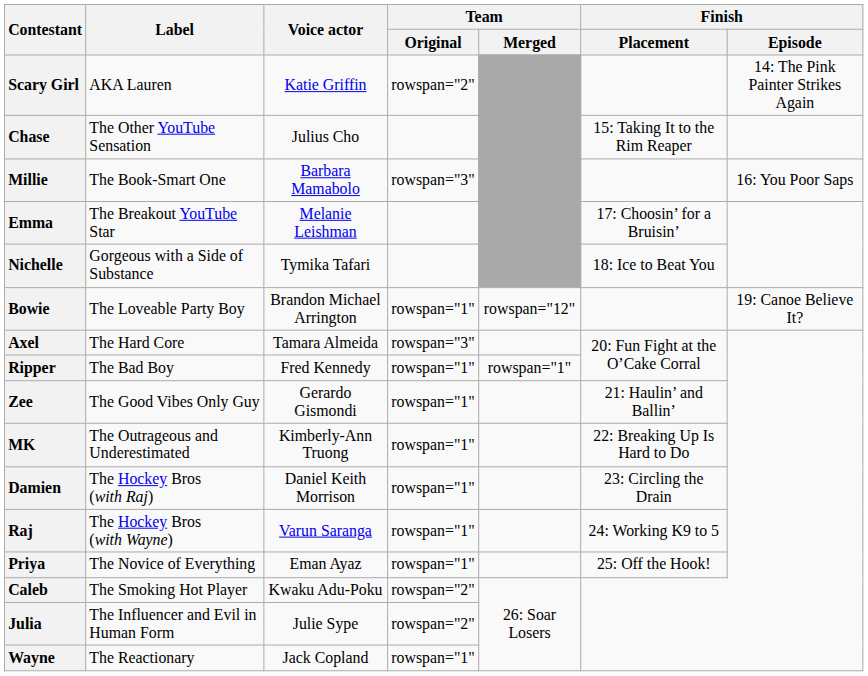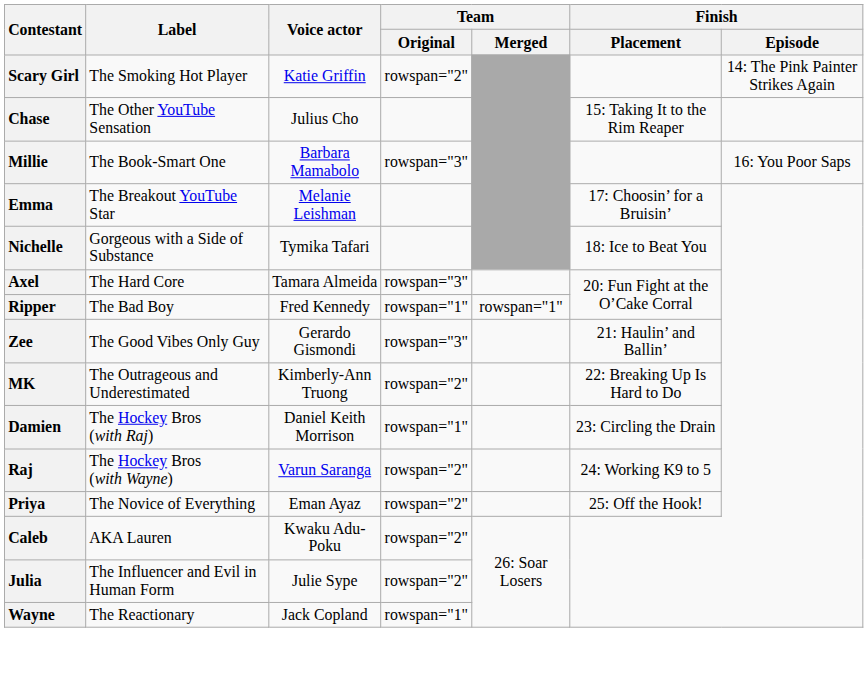(131, 85) AKA Lauren -> (168, 76) The Smoking Hot Player
- row: (29, 308)
(433, 401) rowspan="1" -> (426, 341) rowspan="3"
(433, 444) rowspan="1" -> (426, 384) rowspan="2"
(433, 530) rowspan="1" -> (426, 469) rowspan="2"
(433, 564) rowspan="1" -> (426, 504) rowspan="2"
(168, 589) The Smoking Hot Player -> (131, 538) AKA Lauren
